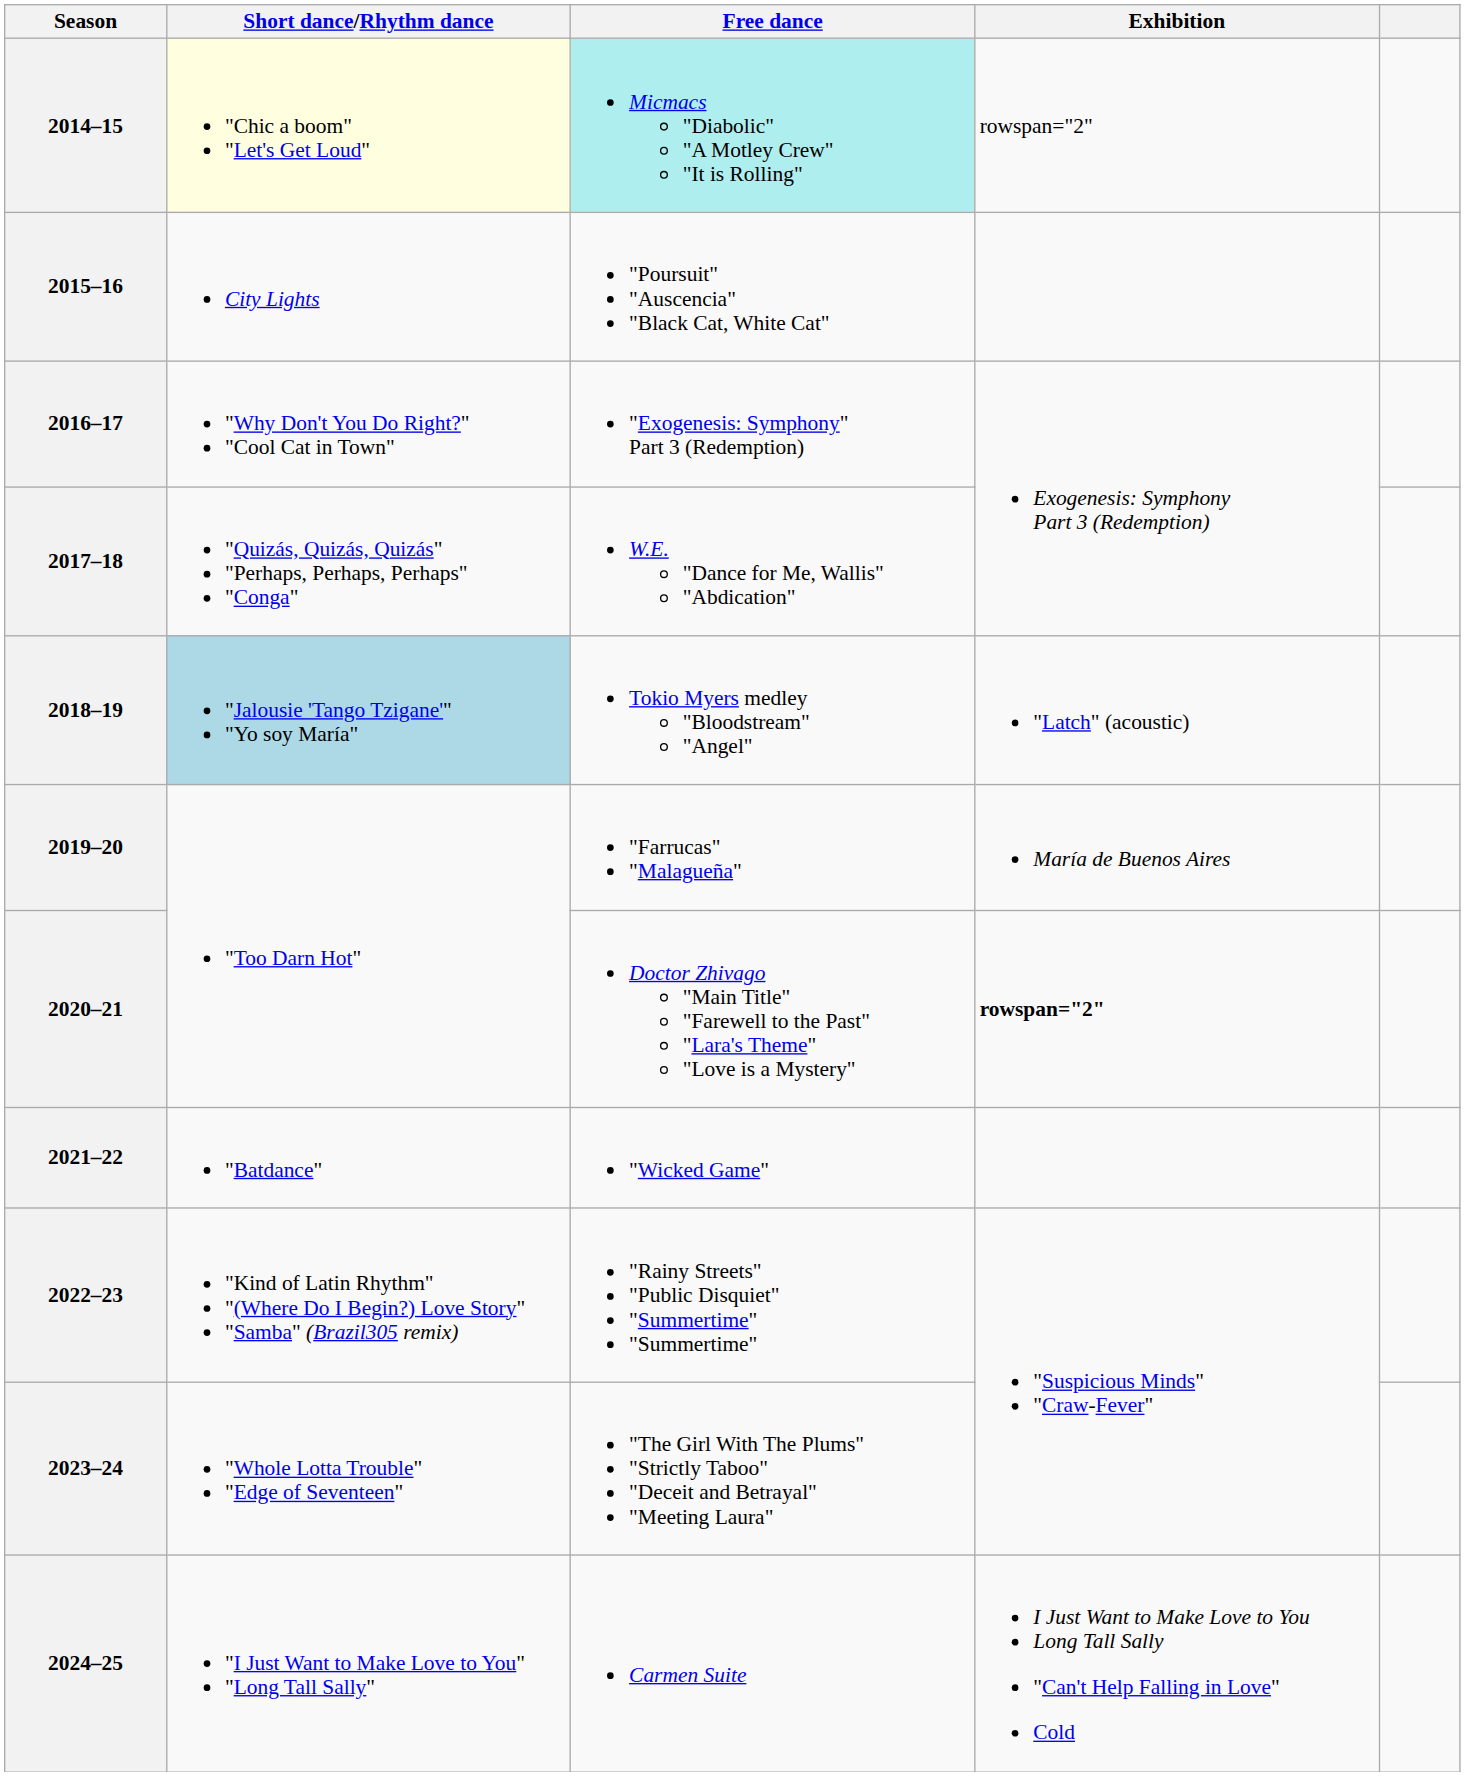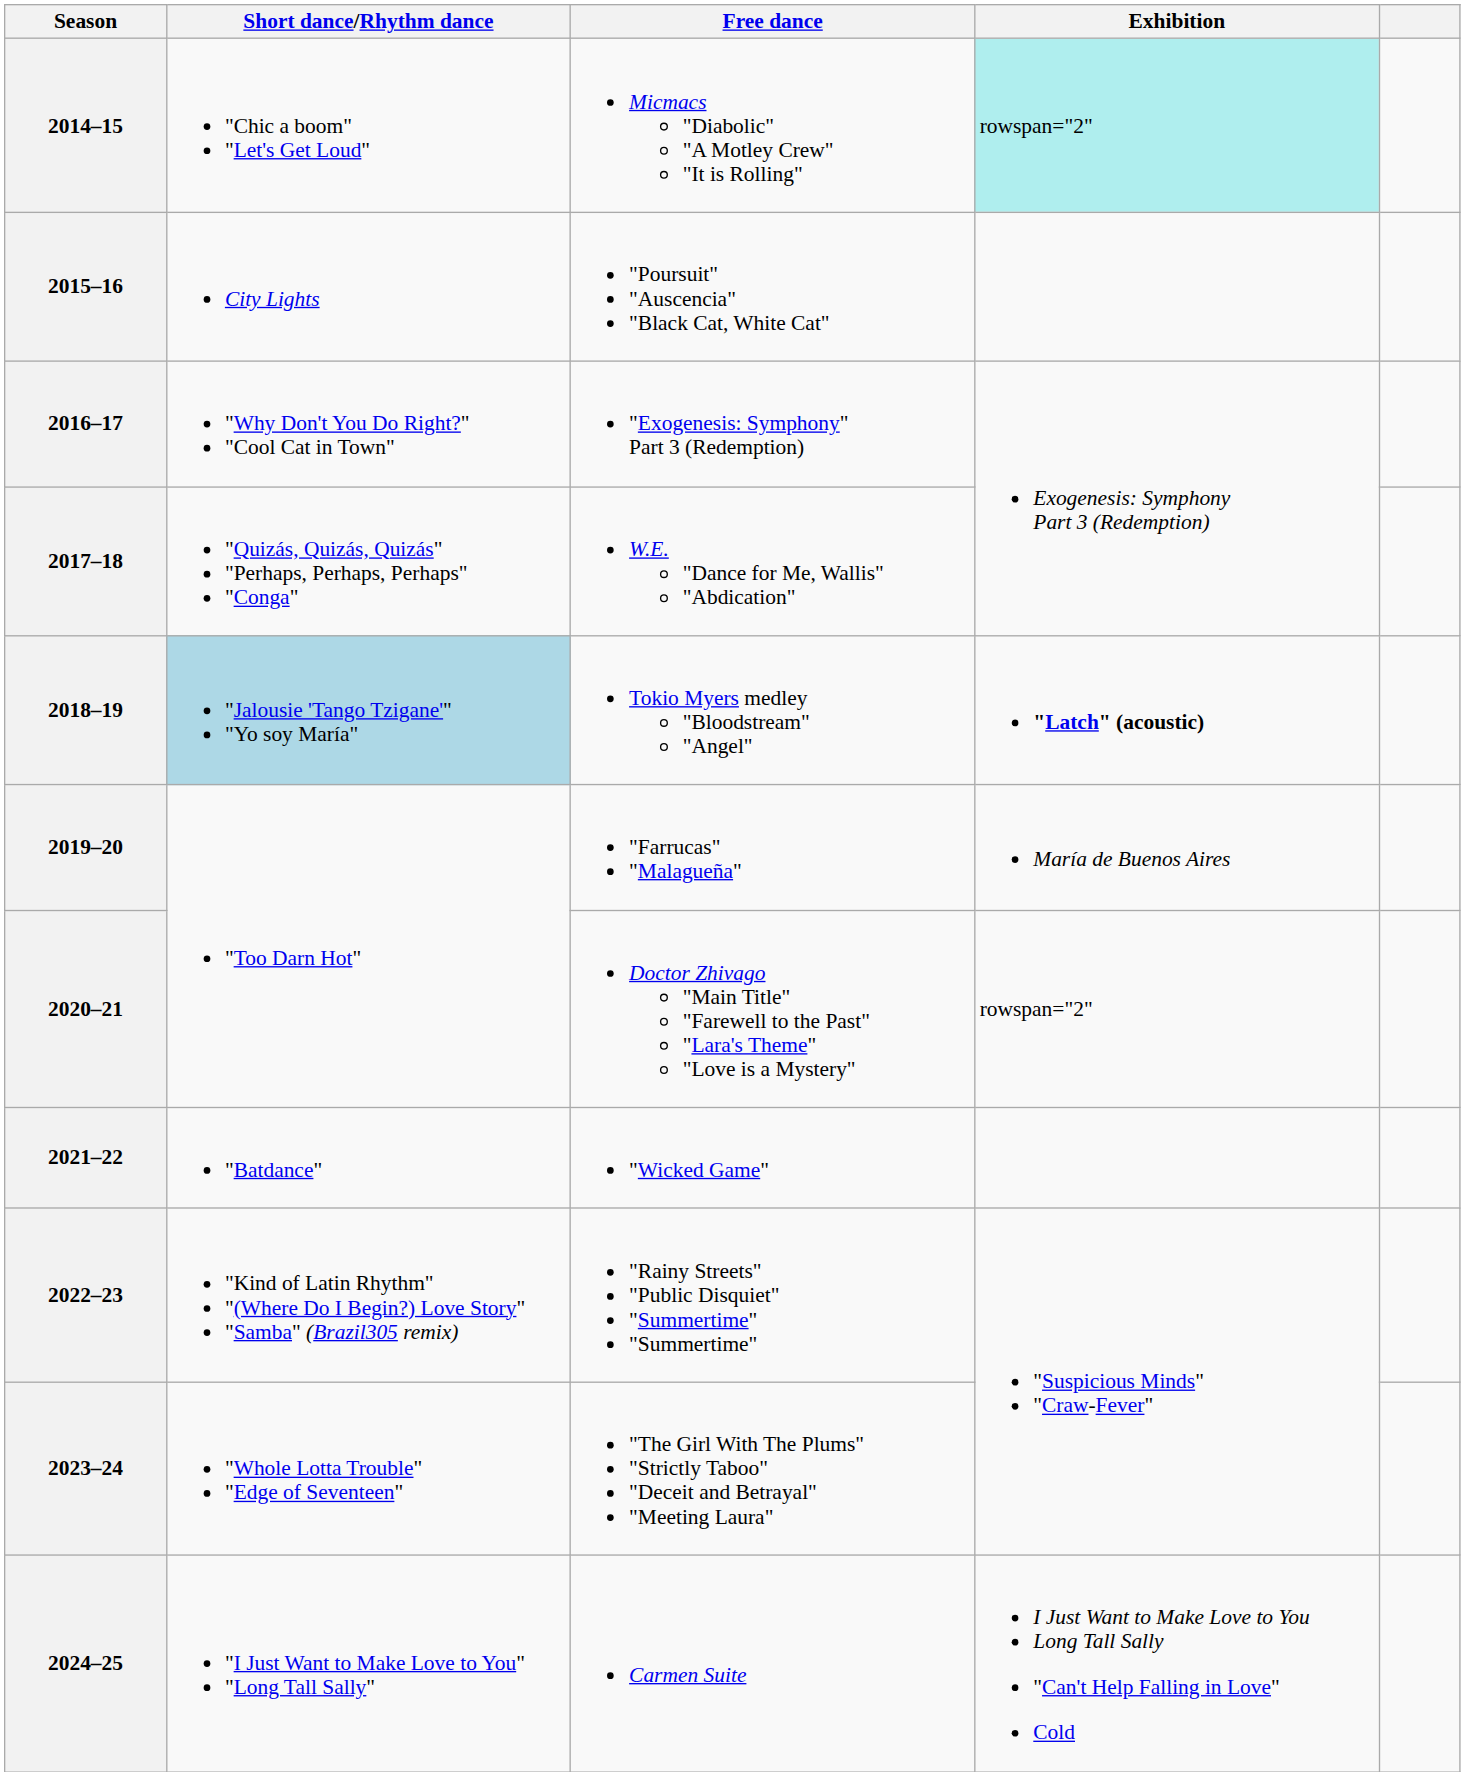(368, 137) lightyellow background -> (368, 137) no background
(773, 137) paleturquoise background -> (773, 137) no background
(1036, 125) no background -> (1036, 125) paleturquoise background
(1177, 722) normal -> (1177, 722) bold
(1042, 1008) bold -> (1036, 1008) normal
